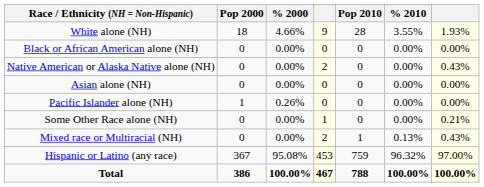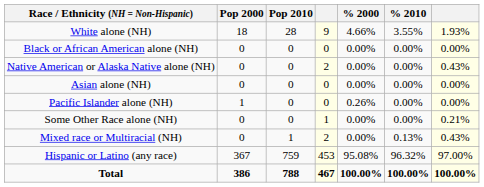columns swapped: (360, 13) <-> (290, 13)
